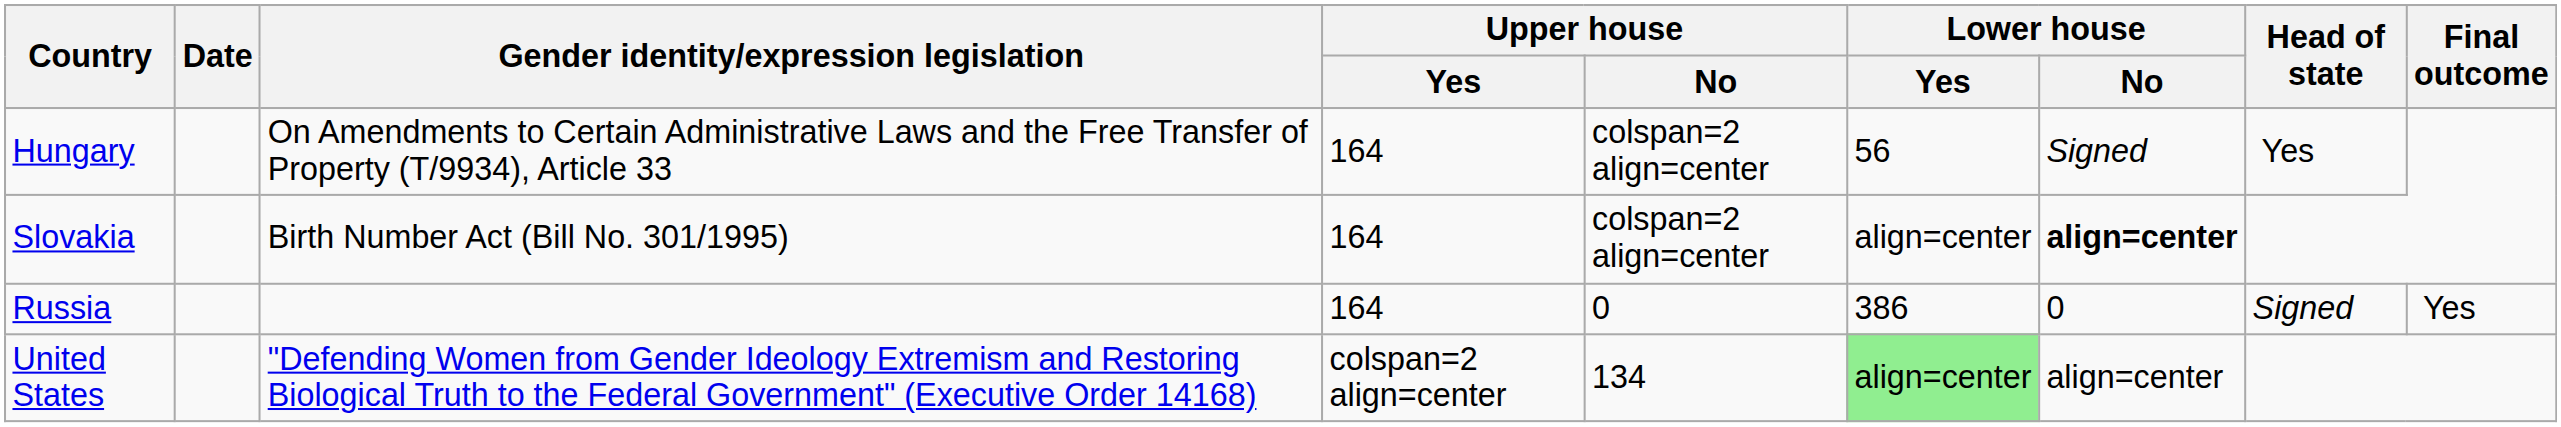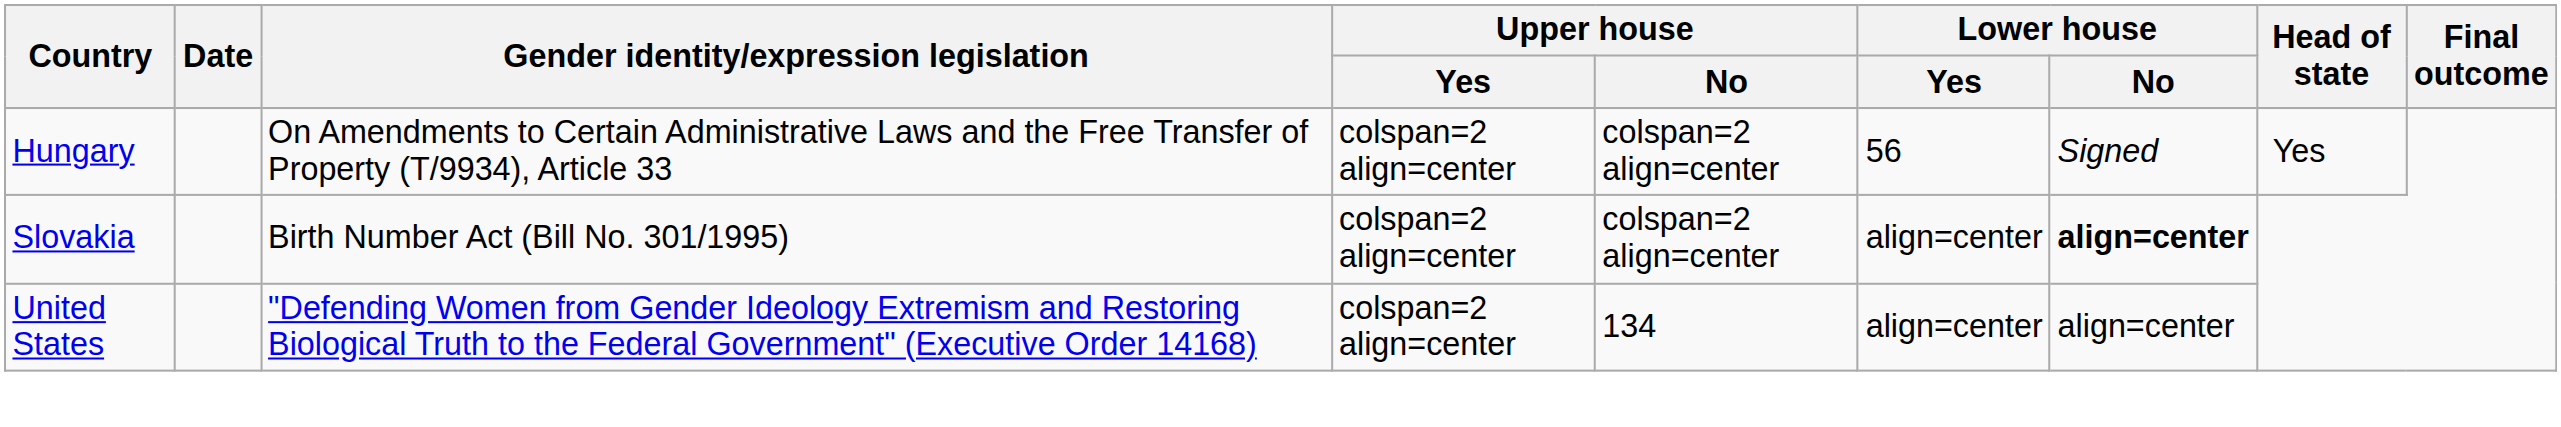(1357, 150) 164 -> (1428, 150) colspan=2 align=center
(1357, 238) 164 -> (1428, 238) colspan=2 align=center
- row: (62, 307)
(1943, 377) lightgreen background -> (1954, 326) no background
